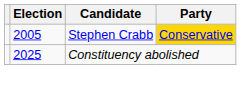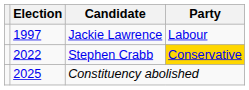+ row: (115, 34)
(27, 34) 2005 -> (27, 54) 2022
